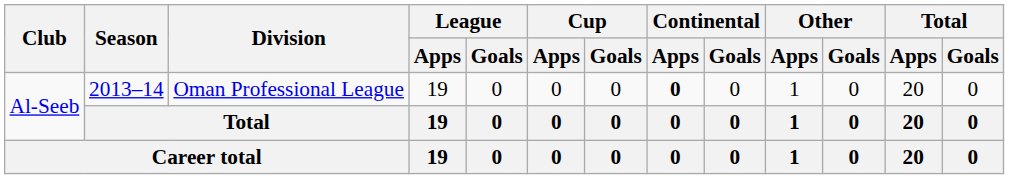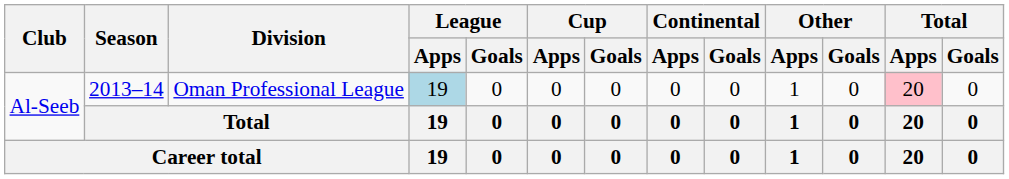(437, 88) no background -> (437, 88) lightblue background
(675, 88) bold -> (675, 88) normal
(913, 88) no background -> (913, 88) pink background
